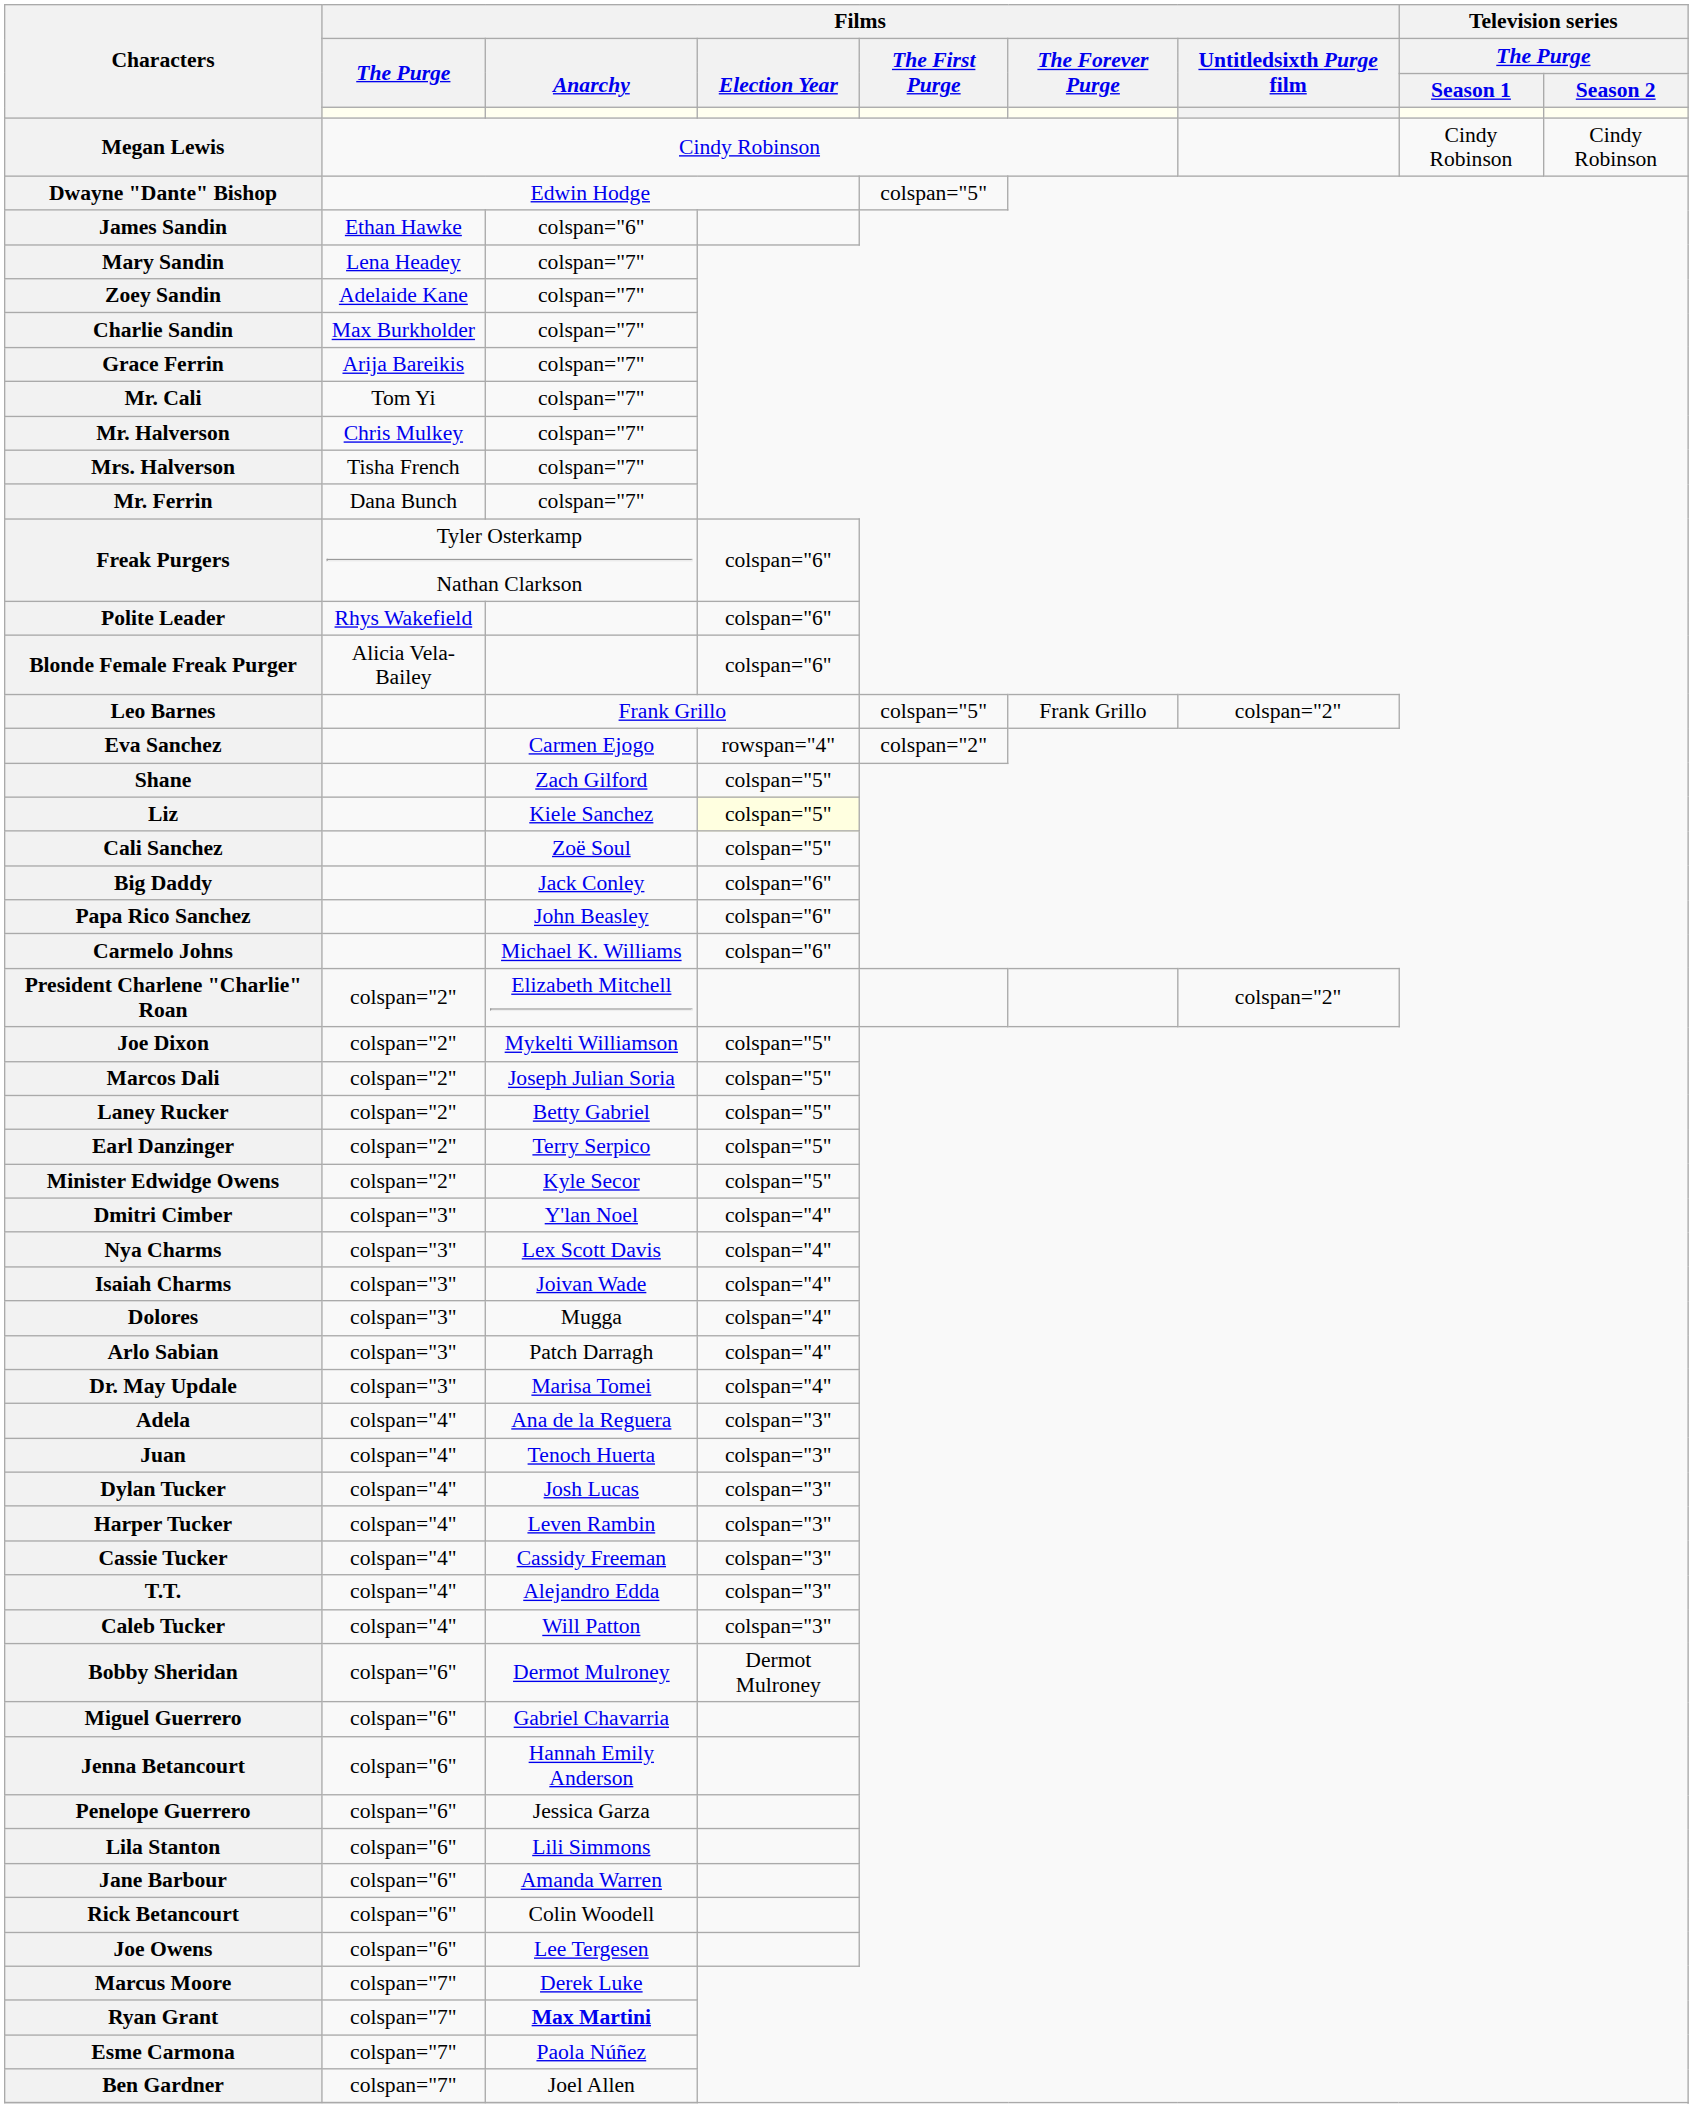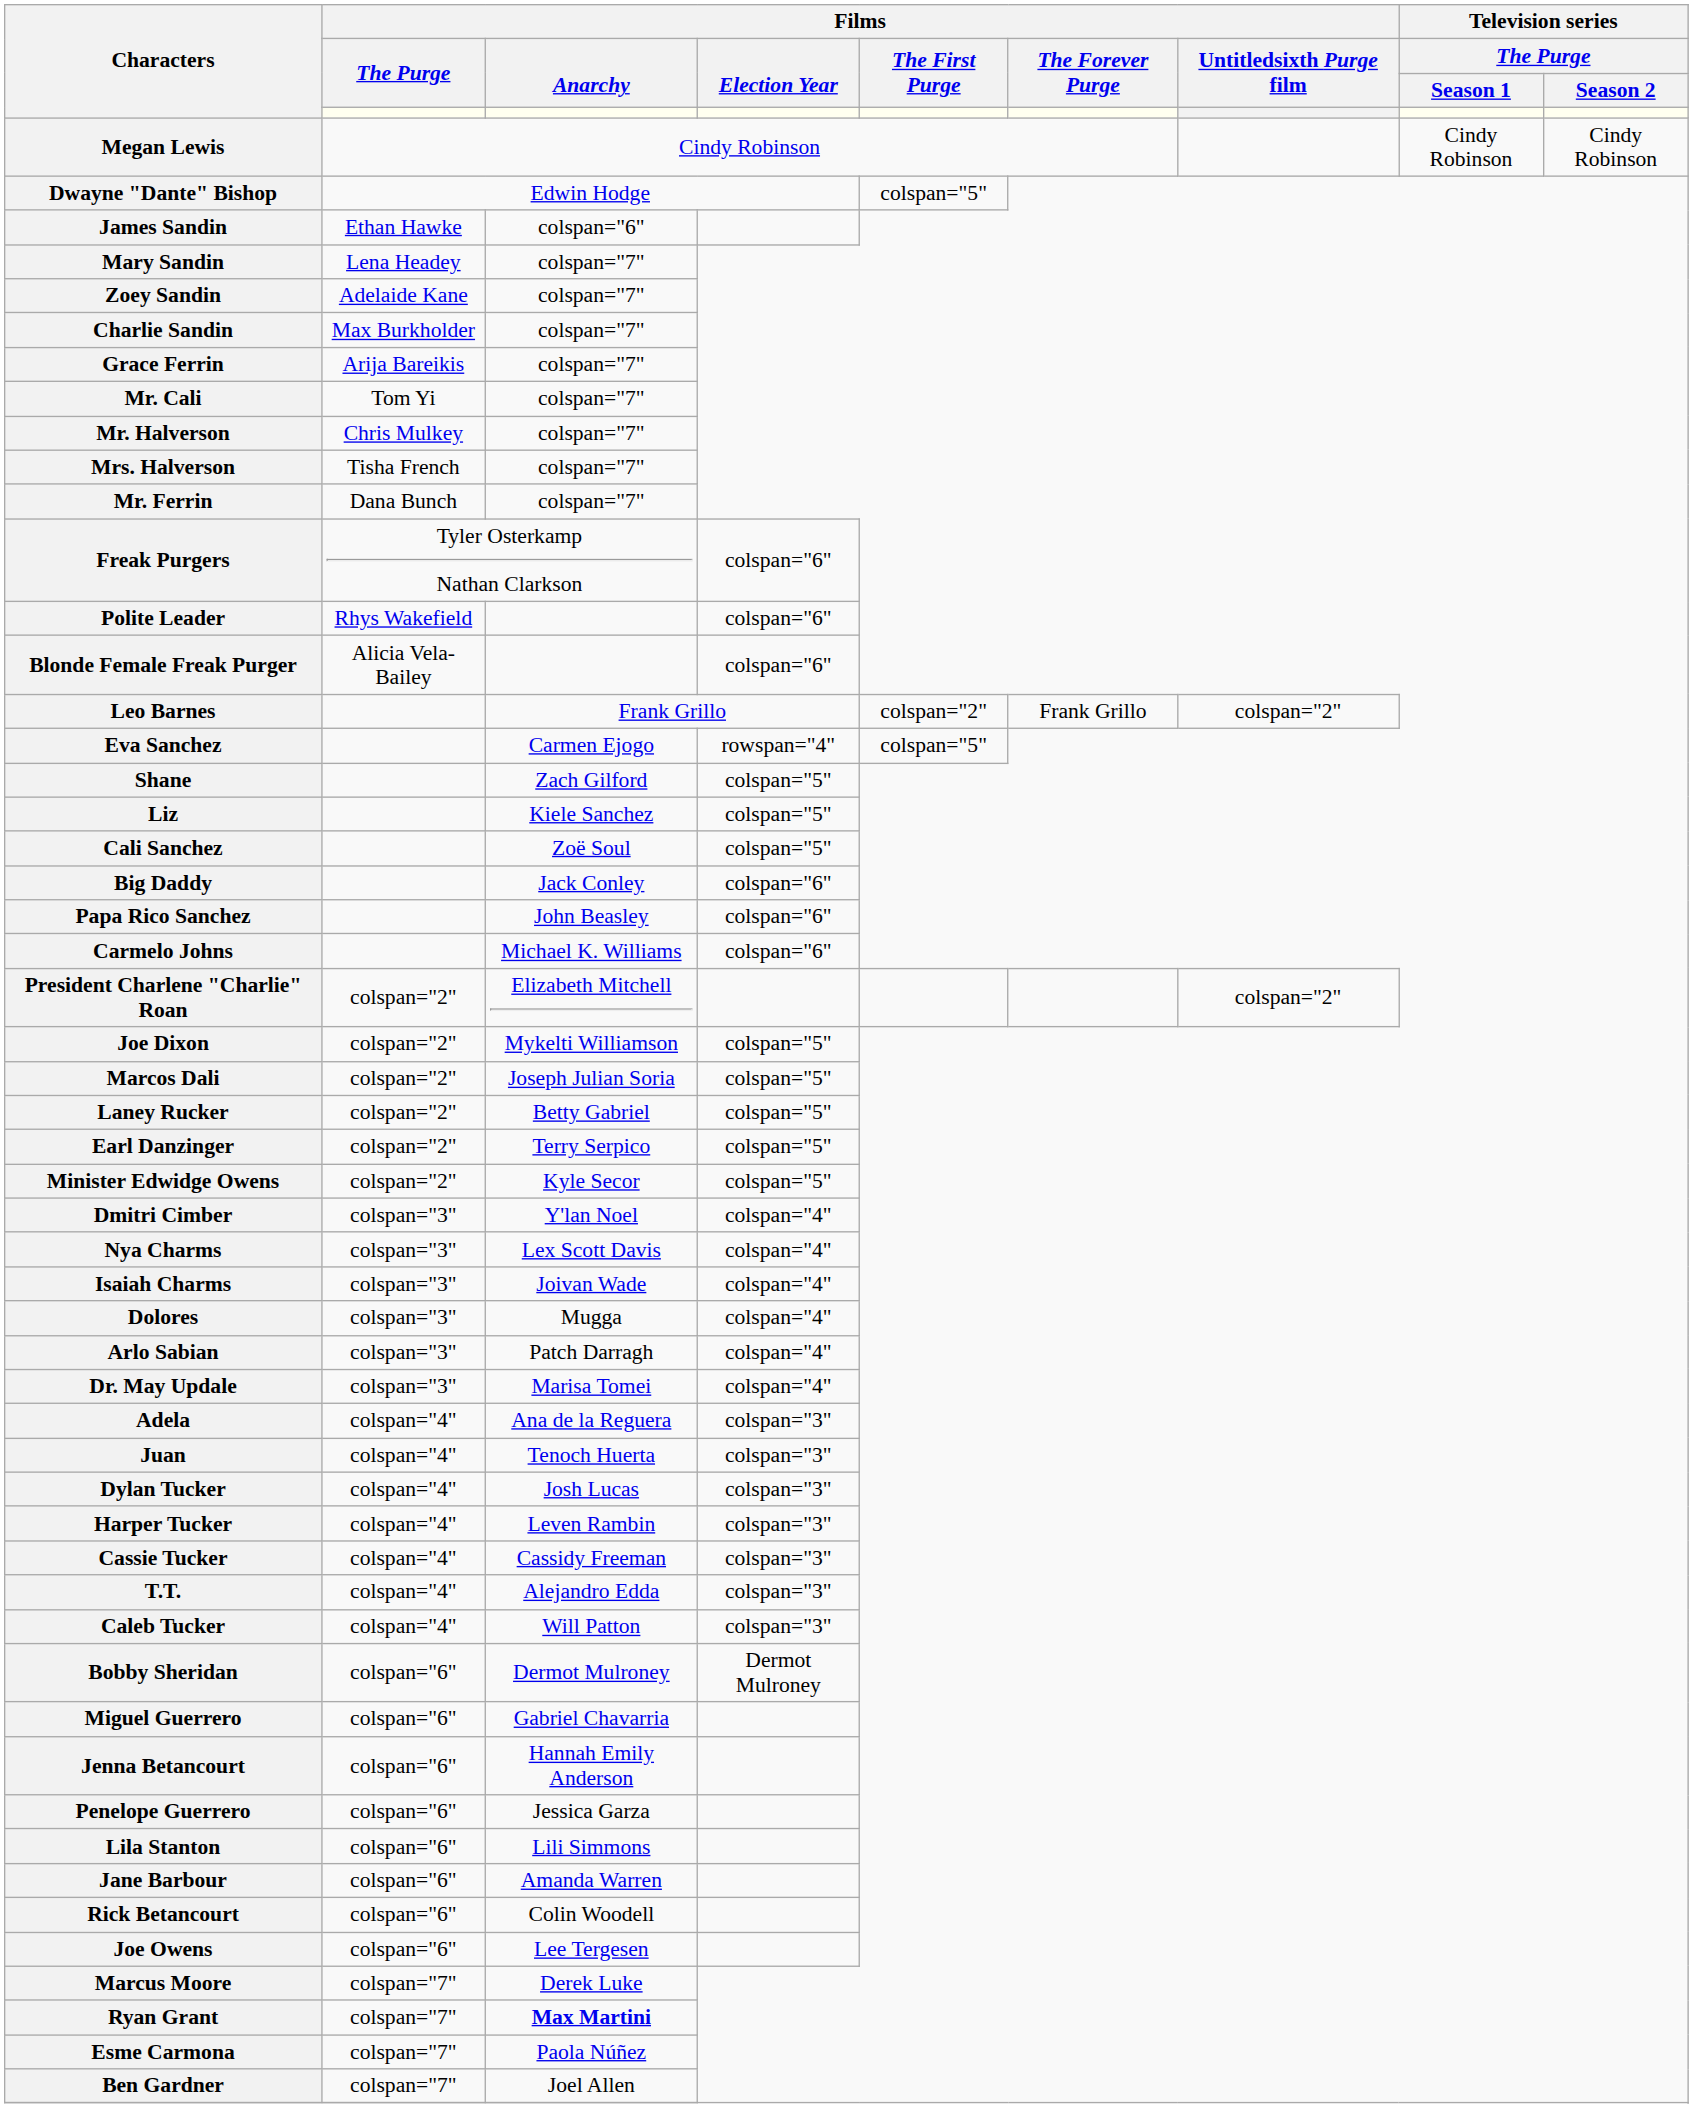(934, 711) colspan="5" -> (934, 711) colspan="2"
(934, 745) colspan="2" -> (934, 745) colspan="5"
(778, 813) lightyellow background -> (778, 813) no background
